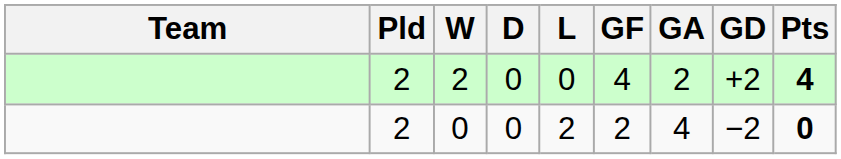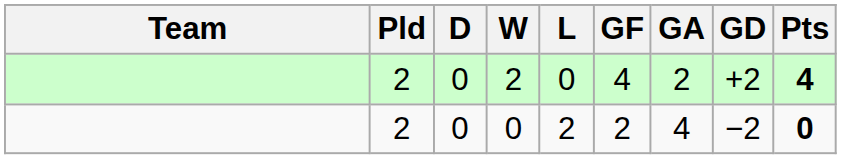columns swapped: (460, 29) <-> (513, 29)
